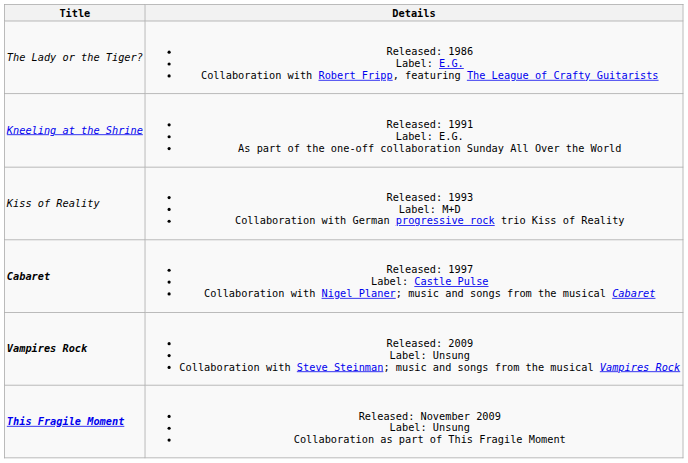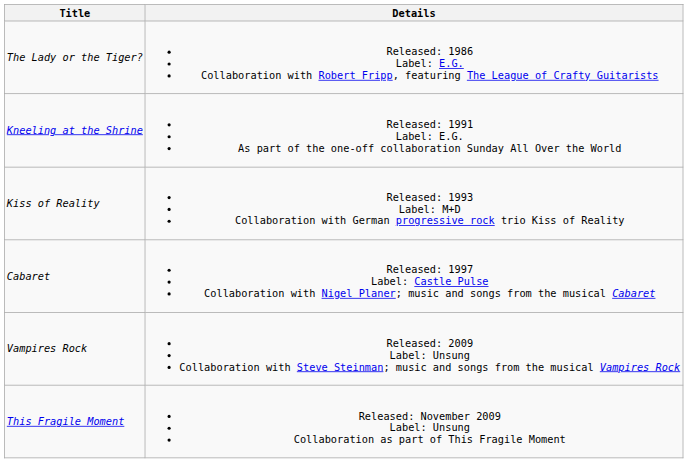(28, 276) bold -> (28, 276) normal
(47, 349) bold -> (47, 349) normal
(66, 422) bold -> (66, 422) normal
